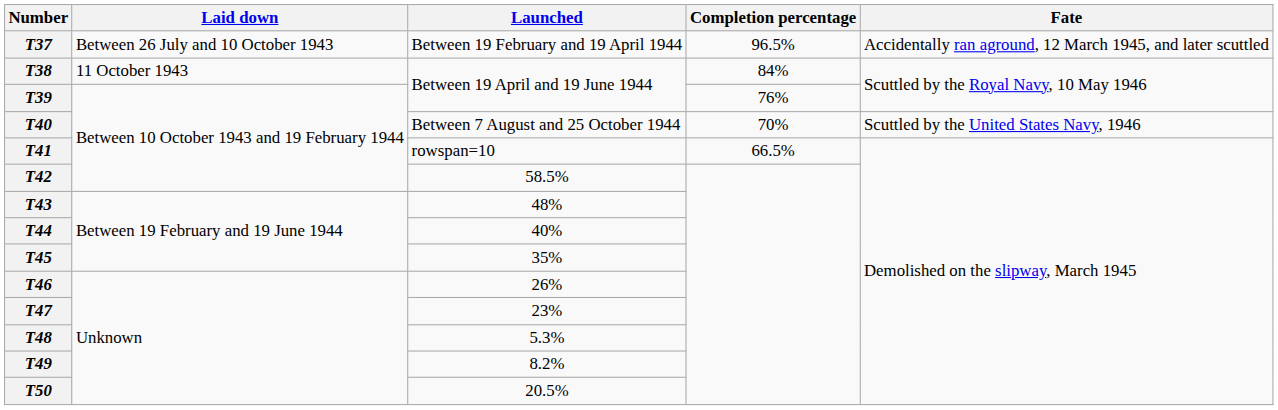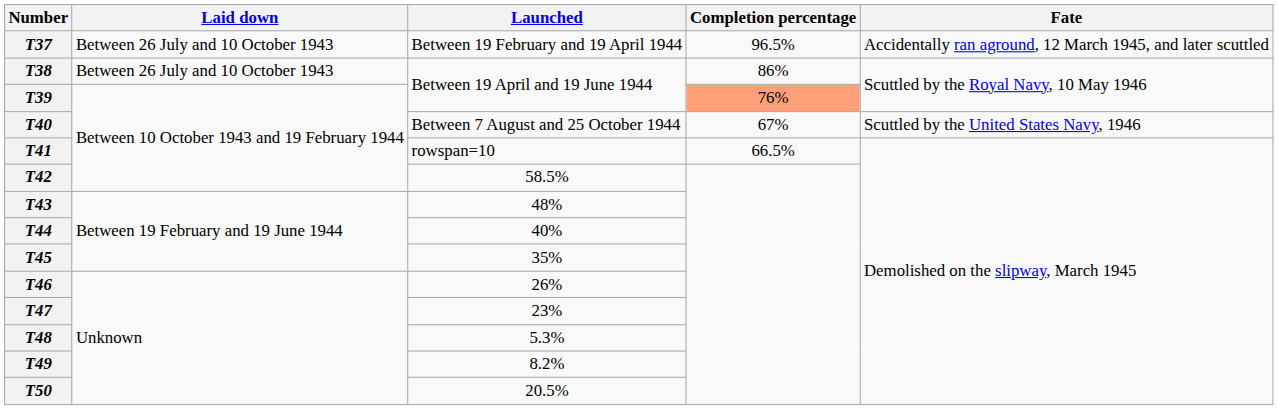(132, 71) 11 October 1943 -> (205, 71) Between 26 July and 10 October 1943
(773, 71) 84% -> (773, 71) 86%
(773, 97) no background -> (773, 97) lightsalmon background
(773, 124) 70% -> (773, 124) 67%
